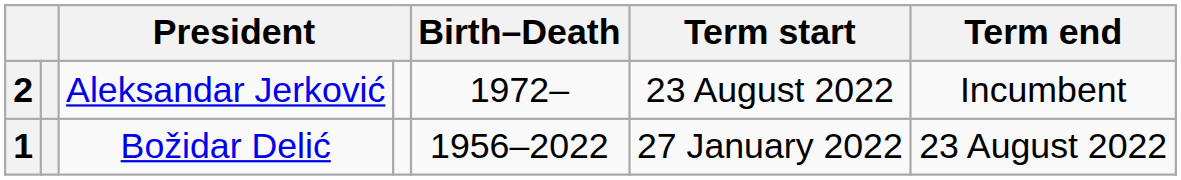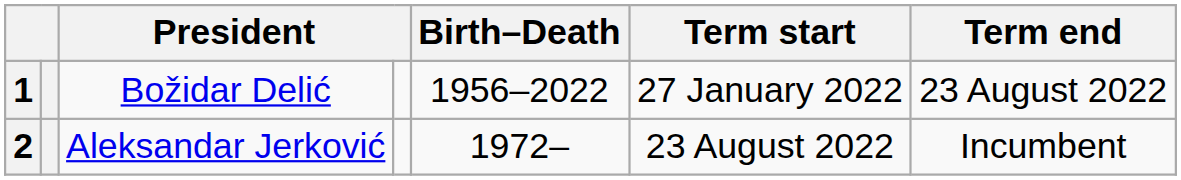rows swapped: (23, 145) <-> (23, 89)
